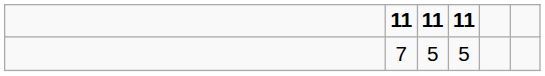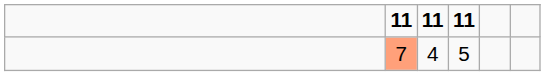(401, 53) no background -> (401, 53) lightsalmon background
(433, 53) 5 -> (433, 53) 4
